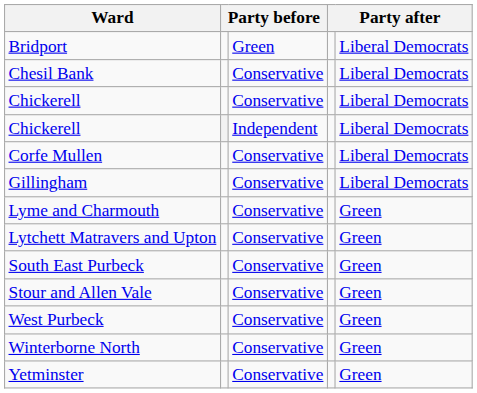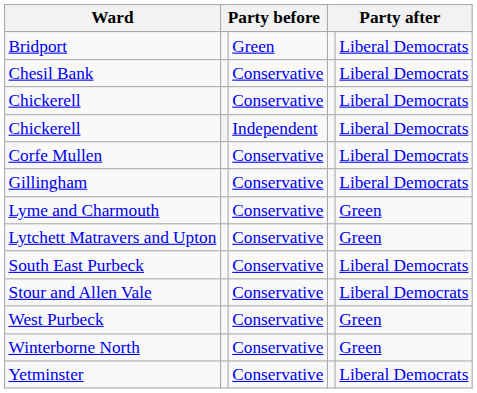(360, 264) Green -> (404, 264) Liberal Democrats
(360, 292) Green -> (404, 292) Liberal Democrats
(360, 374) Green -> (404, 374) Liberal Democrats
